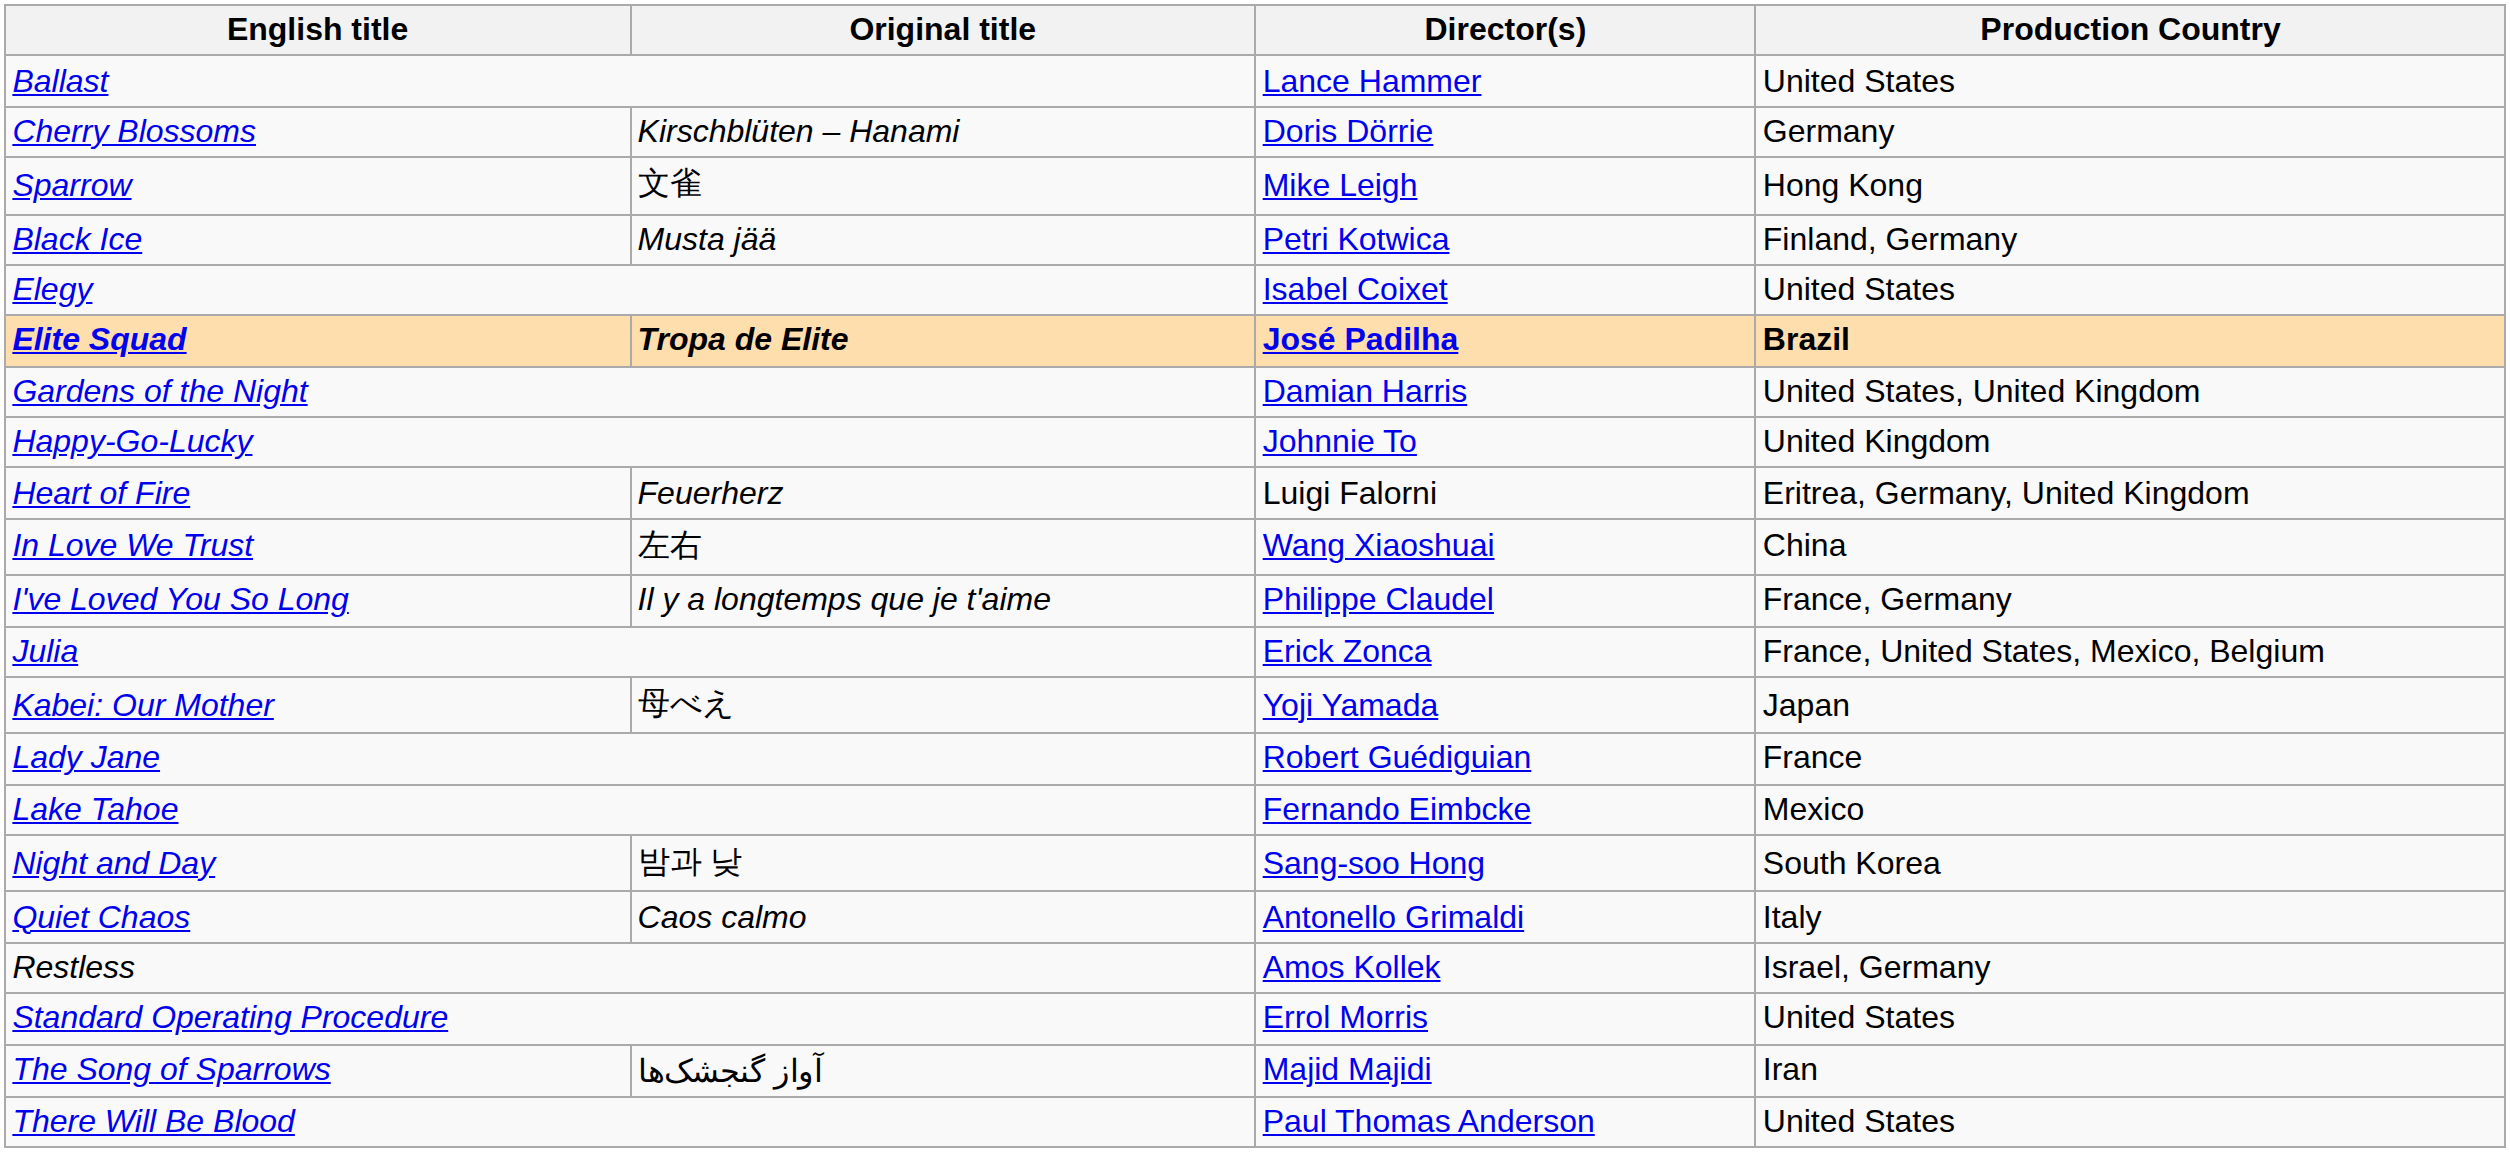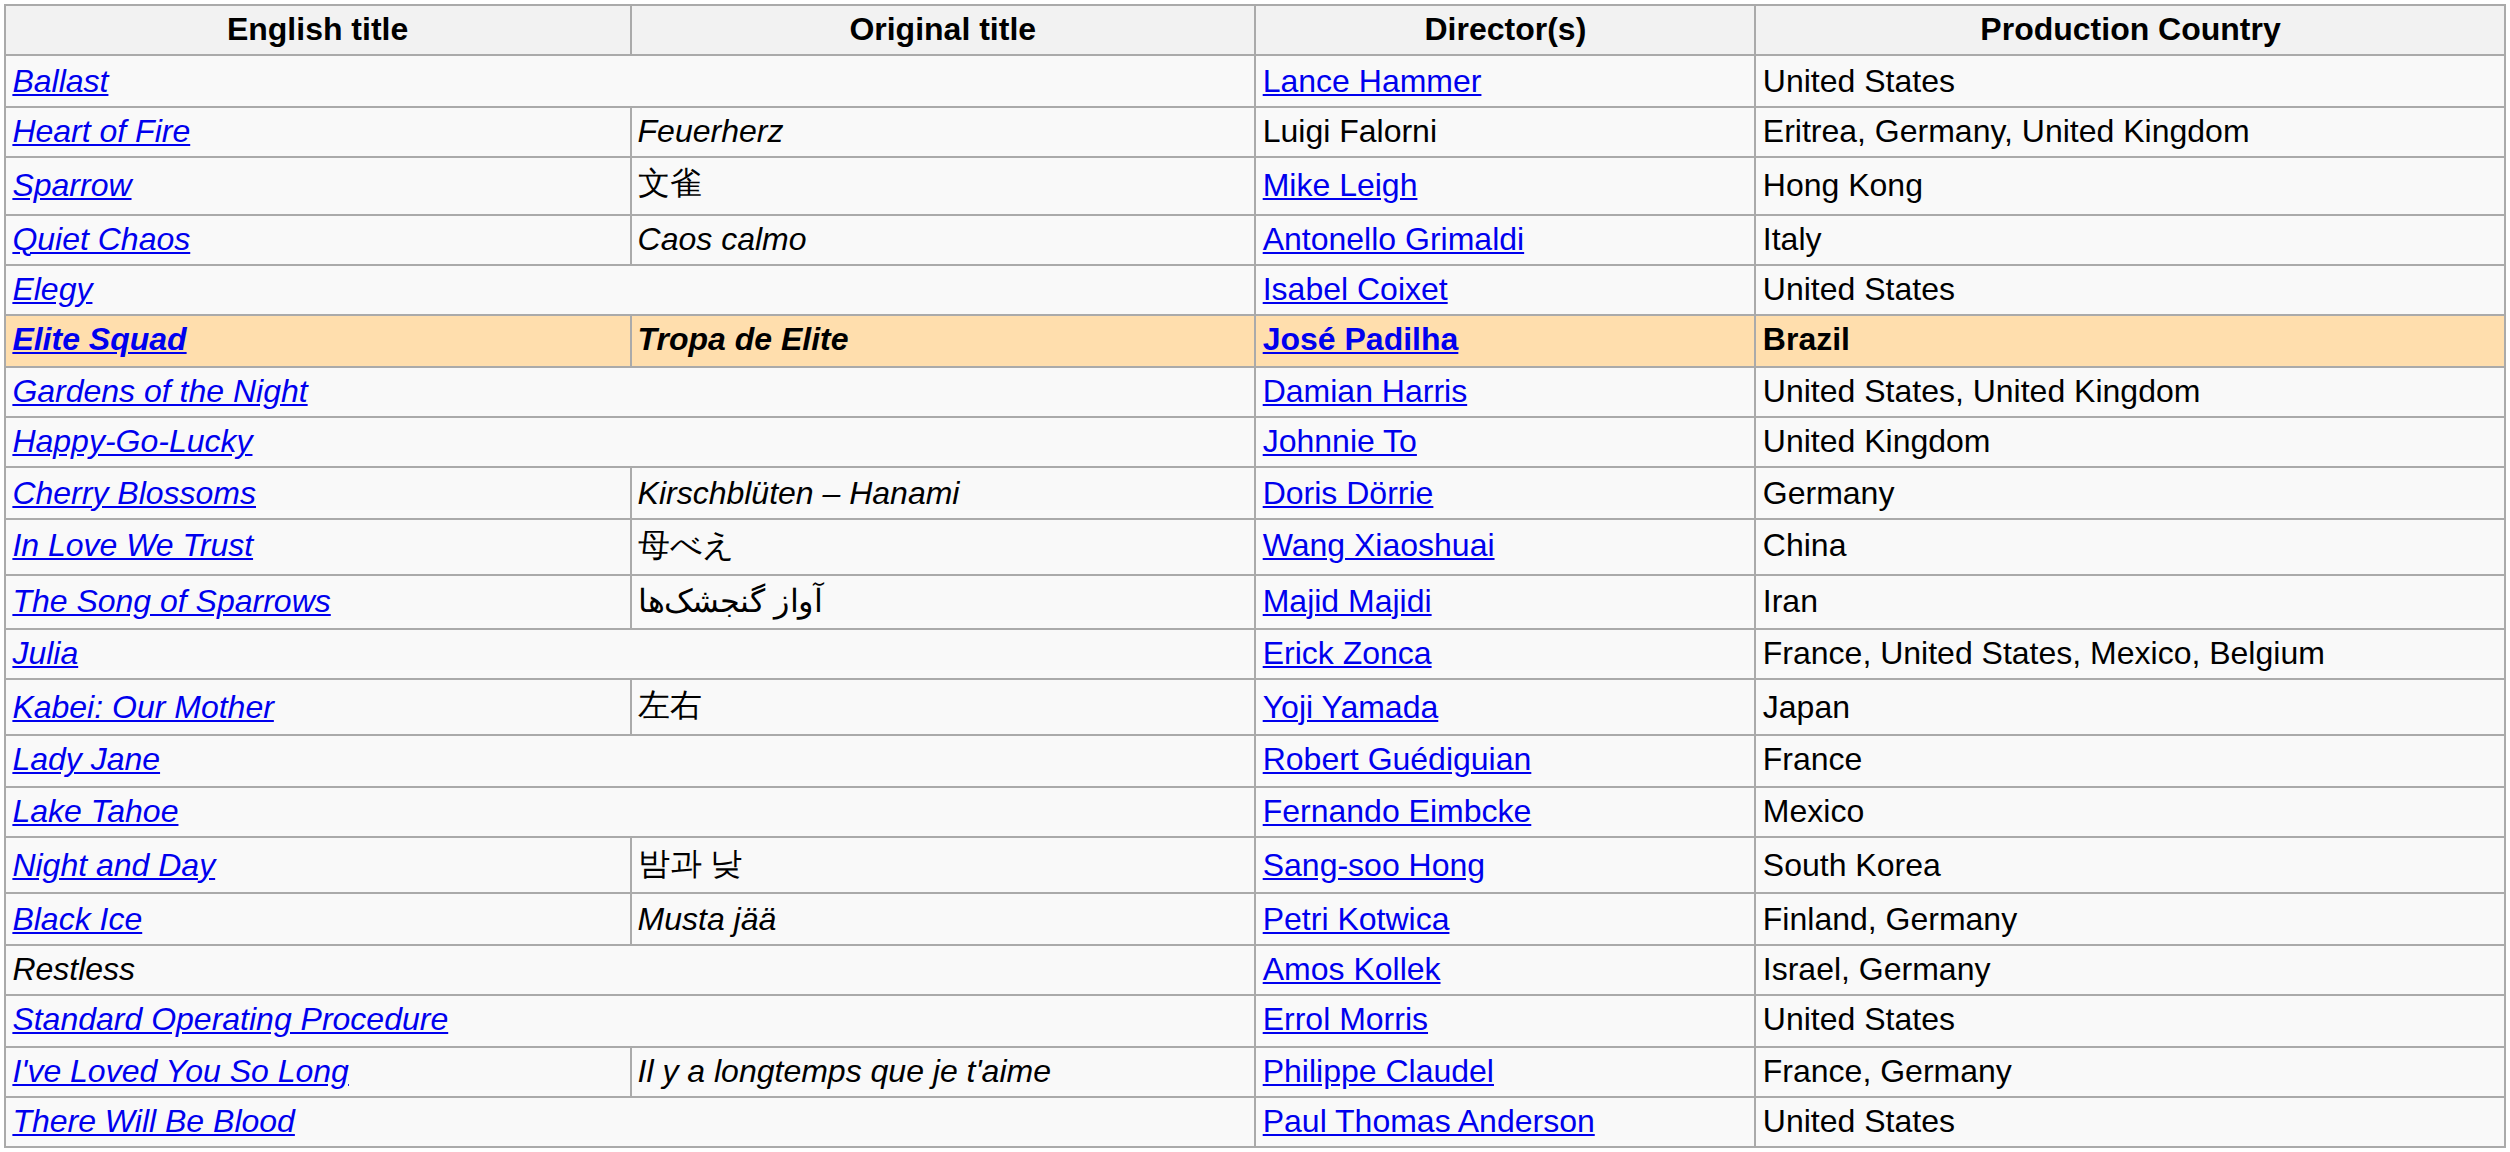rows swapped: (134, 131) <-> (101, 492)
rows swapped: (77, 238) <-> (101, 916)
(670, 545) 左右 -> (686, 545) 母べえ
rows swapped: (181, 600) <-> (172, 1069)
(686, 703) 母べえ -> (670, 705) 左右
